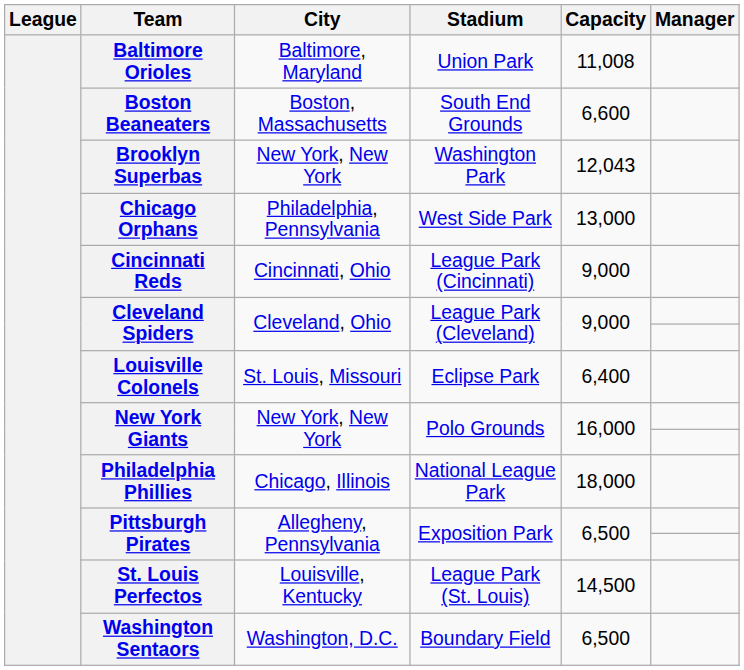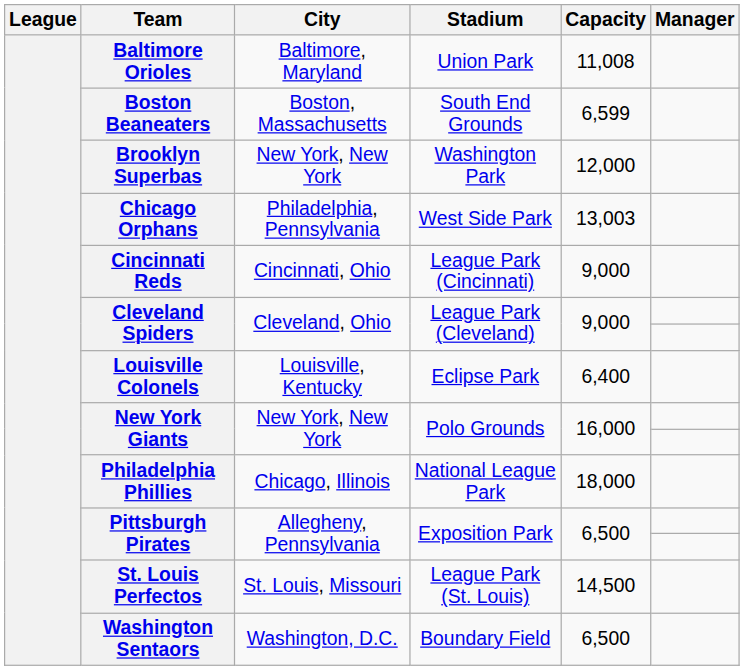(606, 113) 6,600 -> (606, 113) 6,599
(606, 166) 12,043 -> (606, 166) 12,000
(606, 218) 13,000 -> (606, 218) 13,003
(322, 376) St. Louis, Missouri -> (322, 376) Louisville, Kentucky
(322, 586) Louisville, Kentucky -> (322, 586) St. Louis, Missouri
